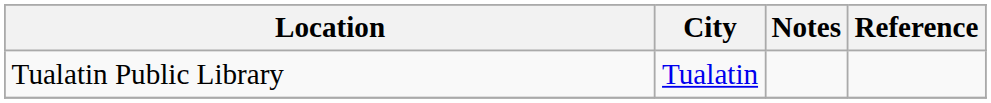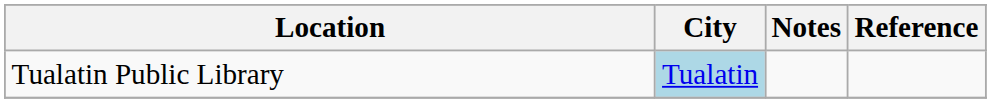(710, 73) no background -> (710, 73) lightblue background
